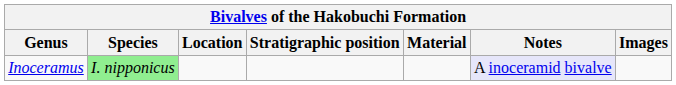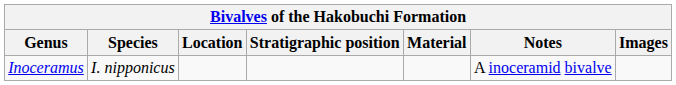(133, 67) lightgreen background -> (133, 67) no background
(543, 67) lavender background -> (543, 67) no background
